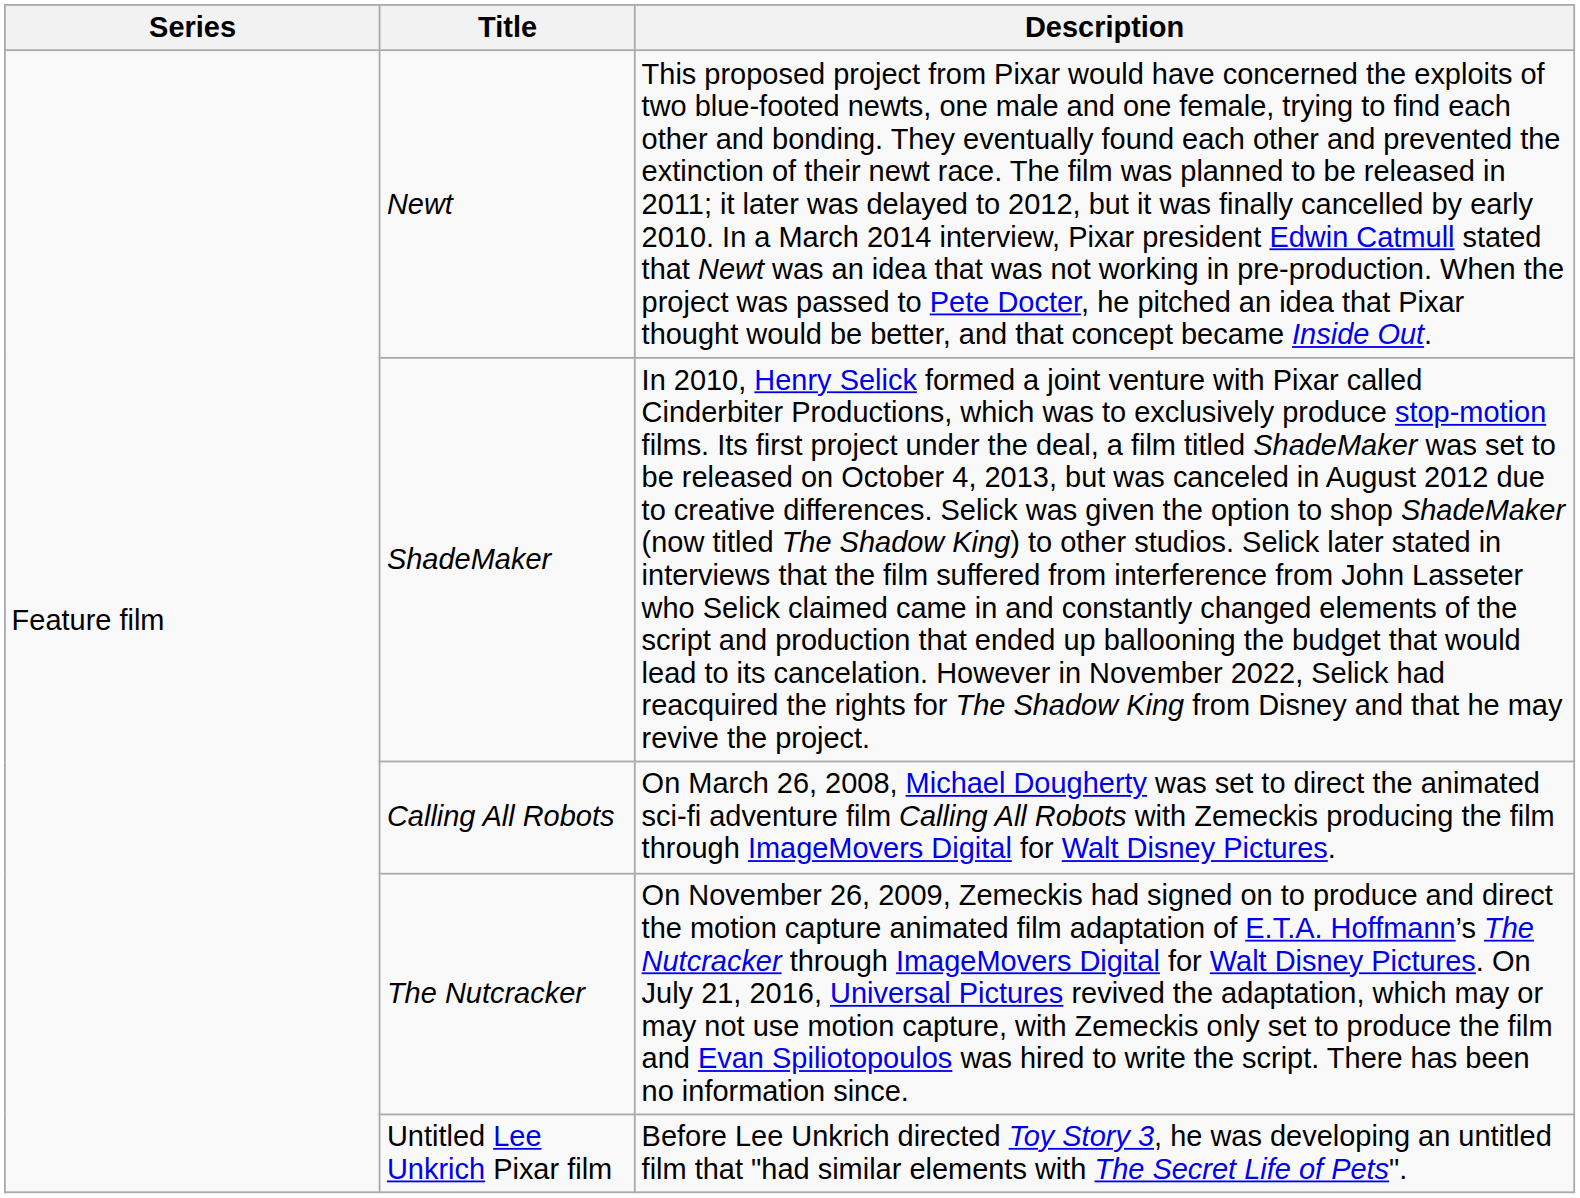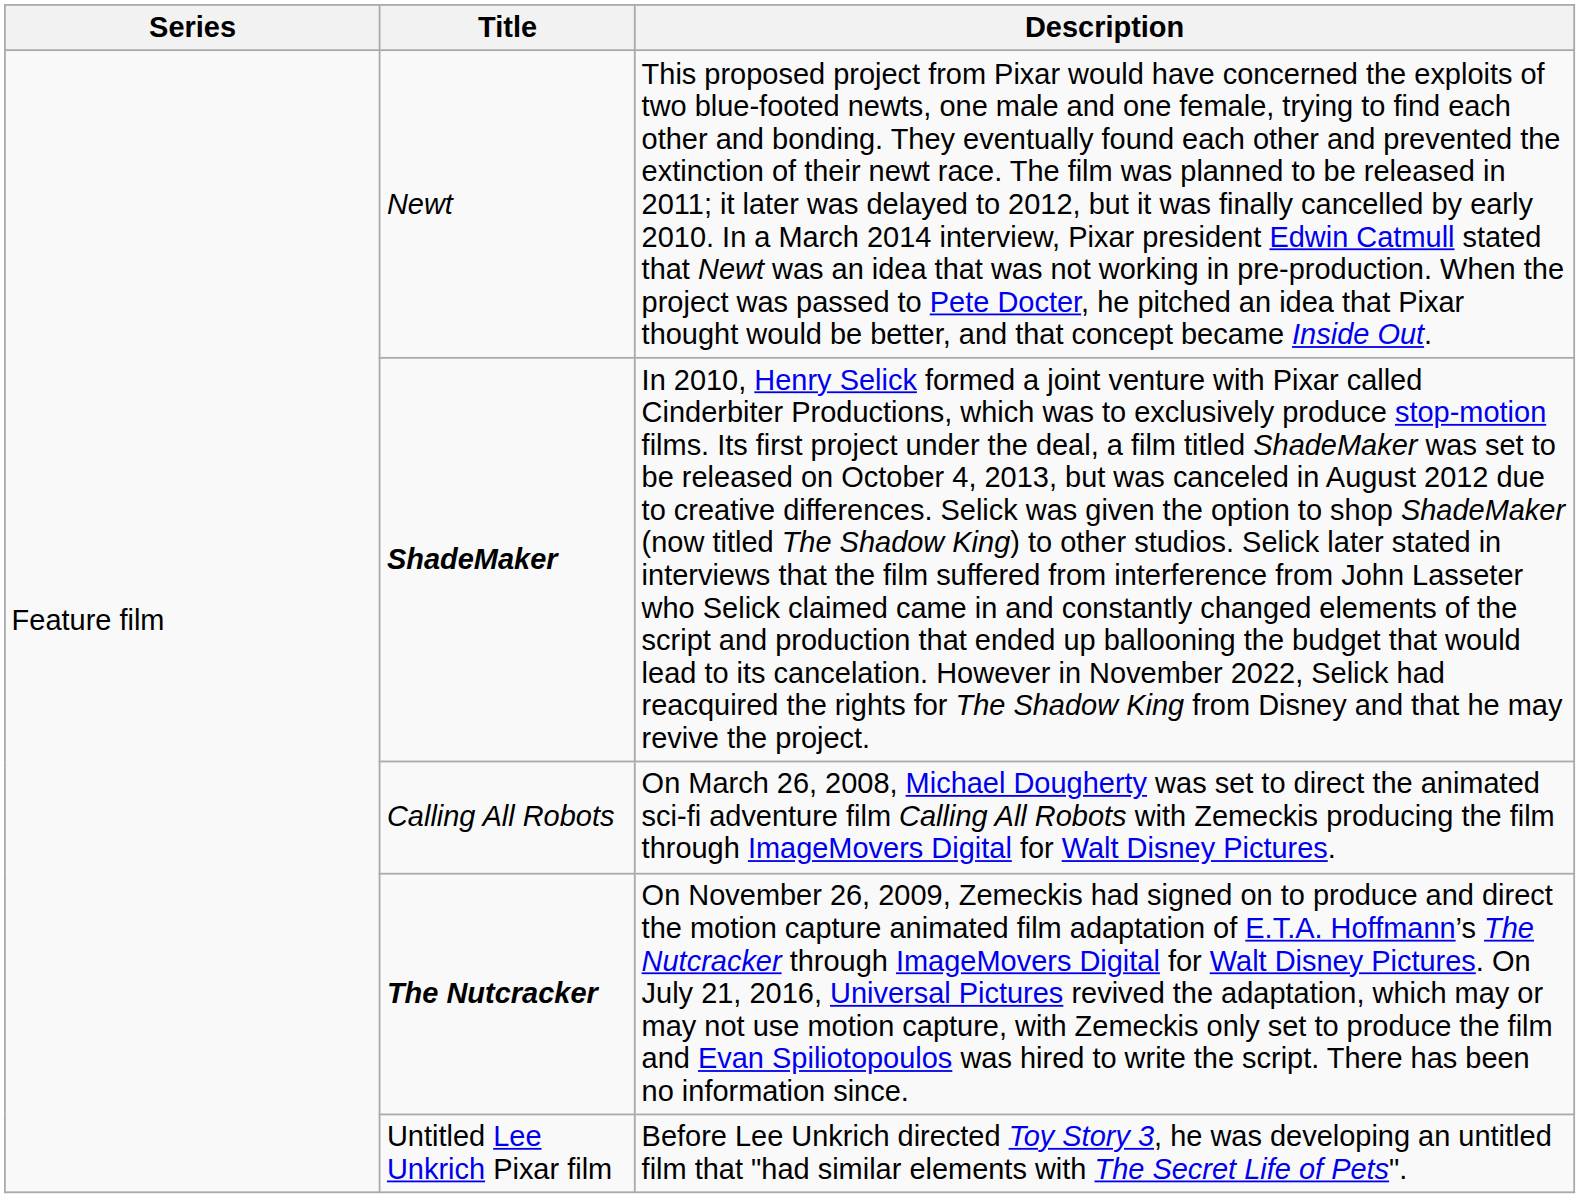(469, 559) normal -> (472, 559) bold
(486, 993) normal -> (492, 993) bold
